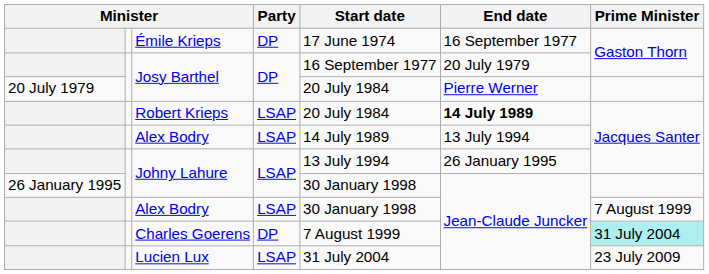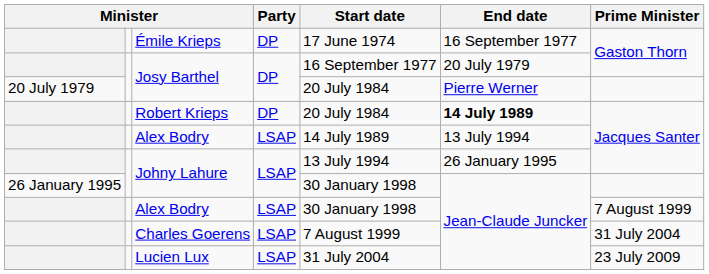(277, 112) LSAP -> (268, 112) DP
(268, 233) DP -> (277, 233) LSAP
(637, 233) paleturquoise background -> (637, 233) no background
